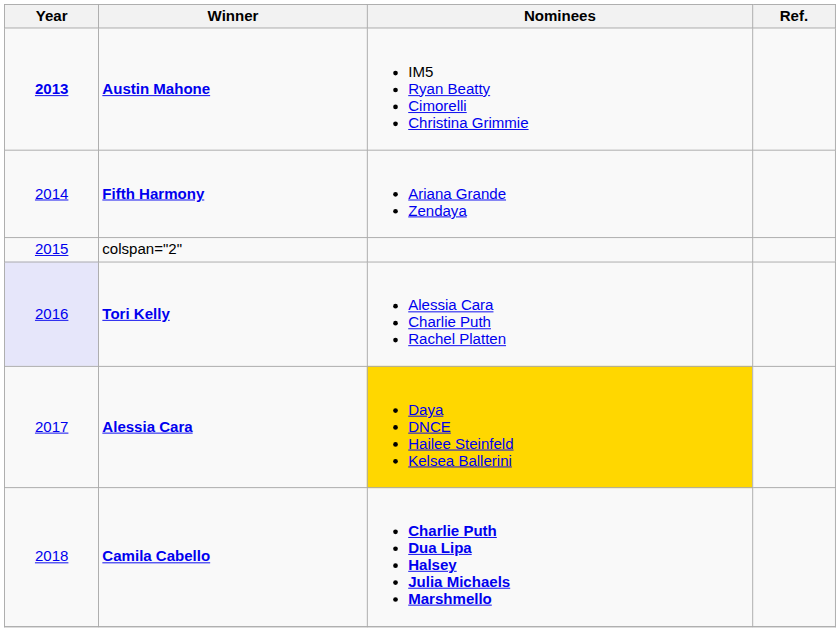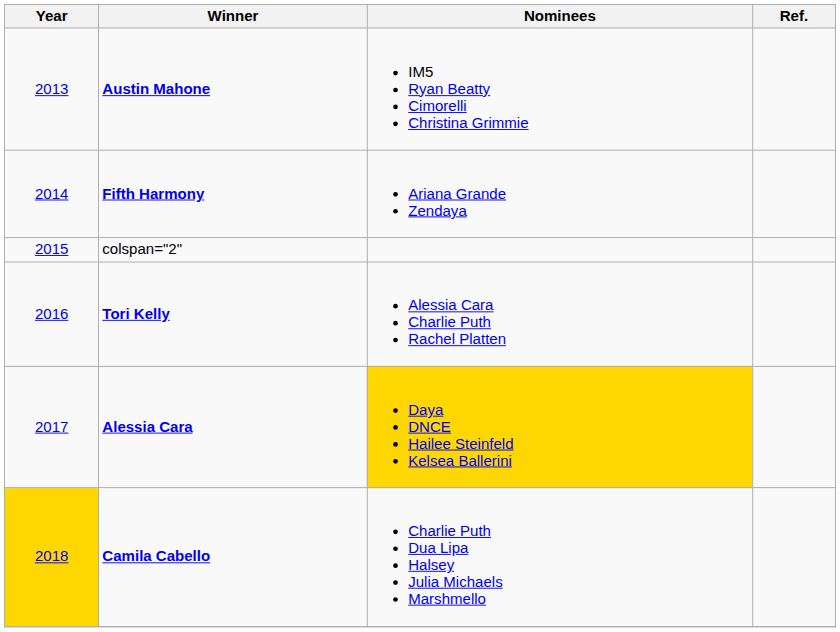(52, 89) bold -> (52, 89) normal
(52, 313) lavender background -> (52, 313) no background
(52, 557) no background -> (52, 557) gold background
(560, 566) bold -> (560, 566) normal
